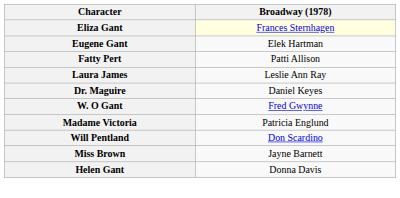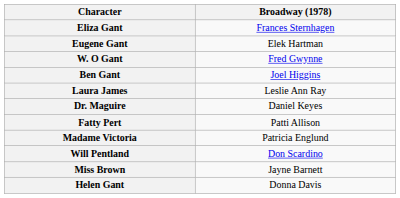(295, 28) lightyellow background -> (295, 28) no background
rows swapped: (100, 106) <-> (100, 59)
+ row: (100, 75)
